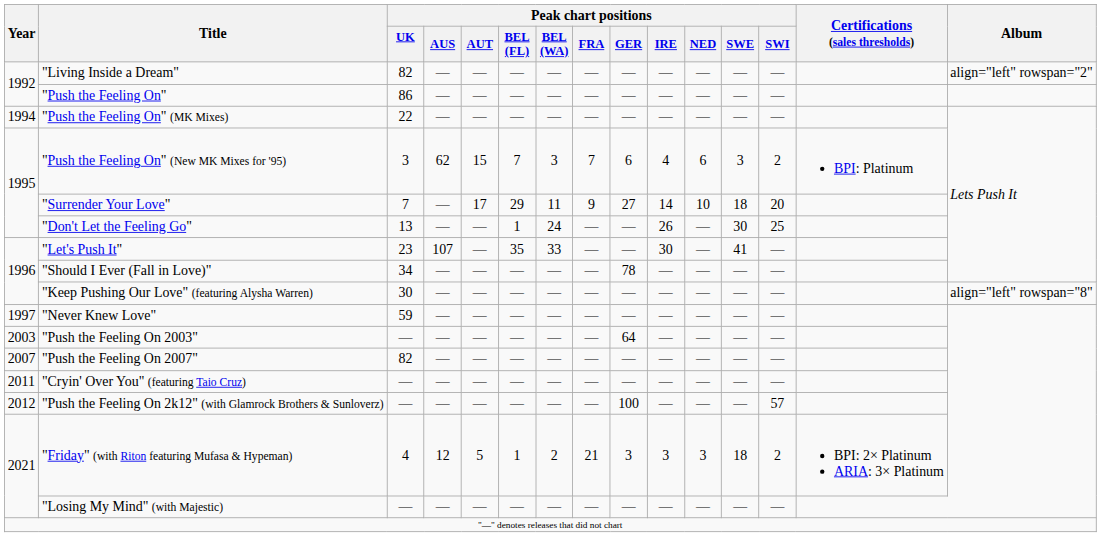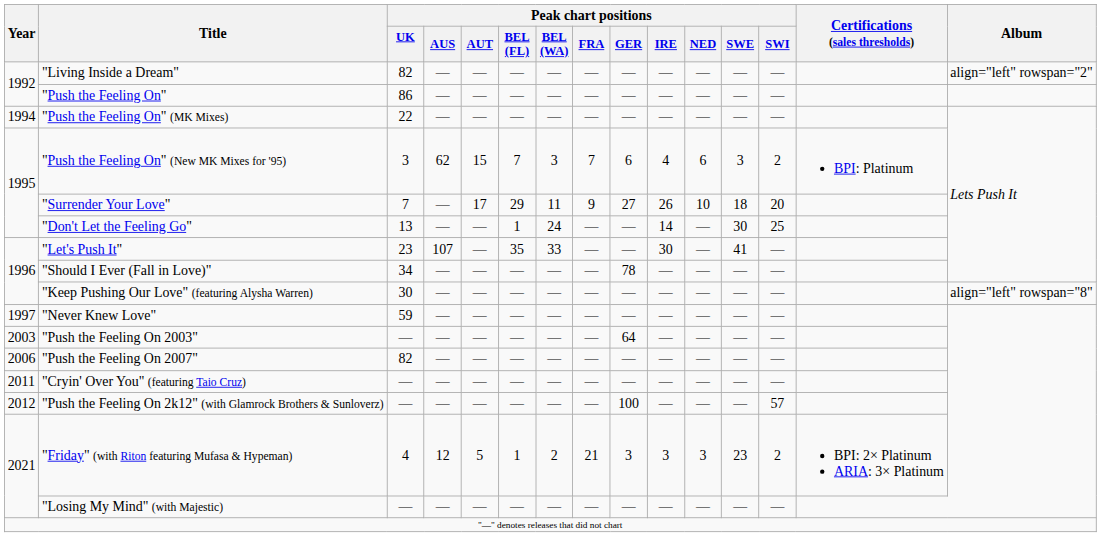(666, 204) 14 -> (666, 204) 26
(666, 226) 26 -> (666, 226) 14
(22, 359) 2007 -> (22, 359) 2006
(740, 455) 18 -> (740, 455) 23
